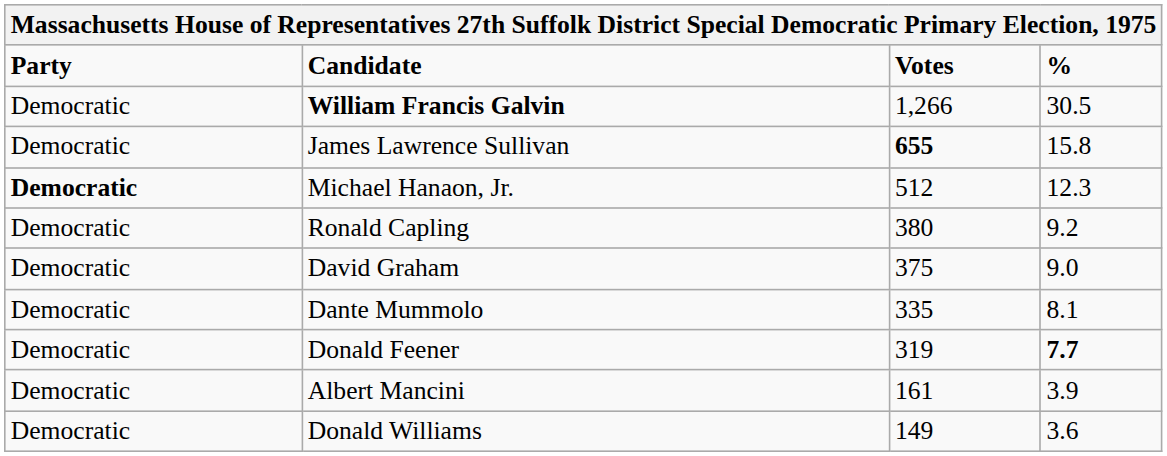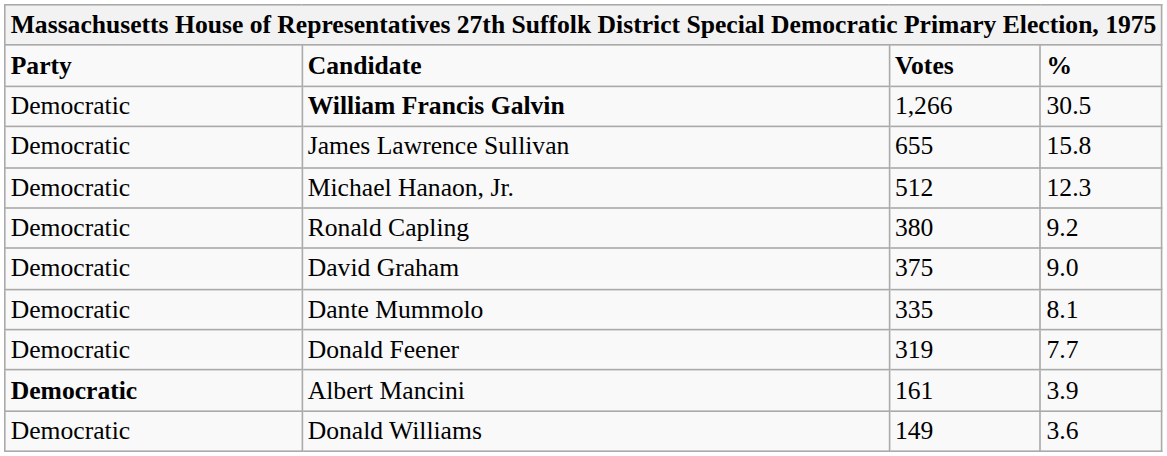(914, 146) bold -> (914, 146) normal
(74, 187) bold -> (70, 187) normal
(1063, 349) bold -> (1063, 349) normal
(70, 390) normal -> (74, 390) bold
